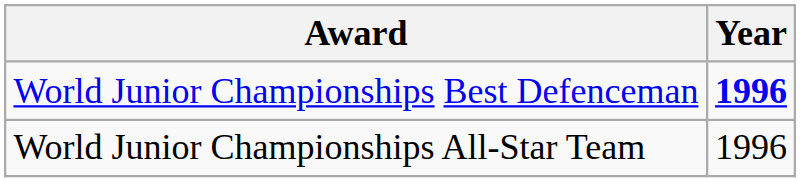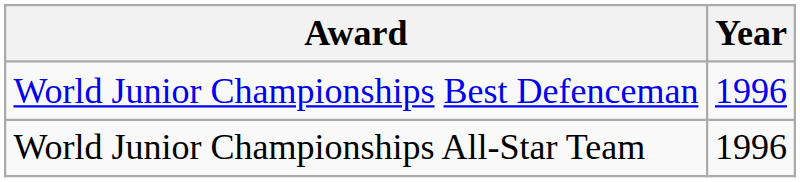(751, 90) bold -> (751, 90) normal
